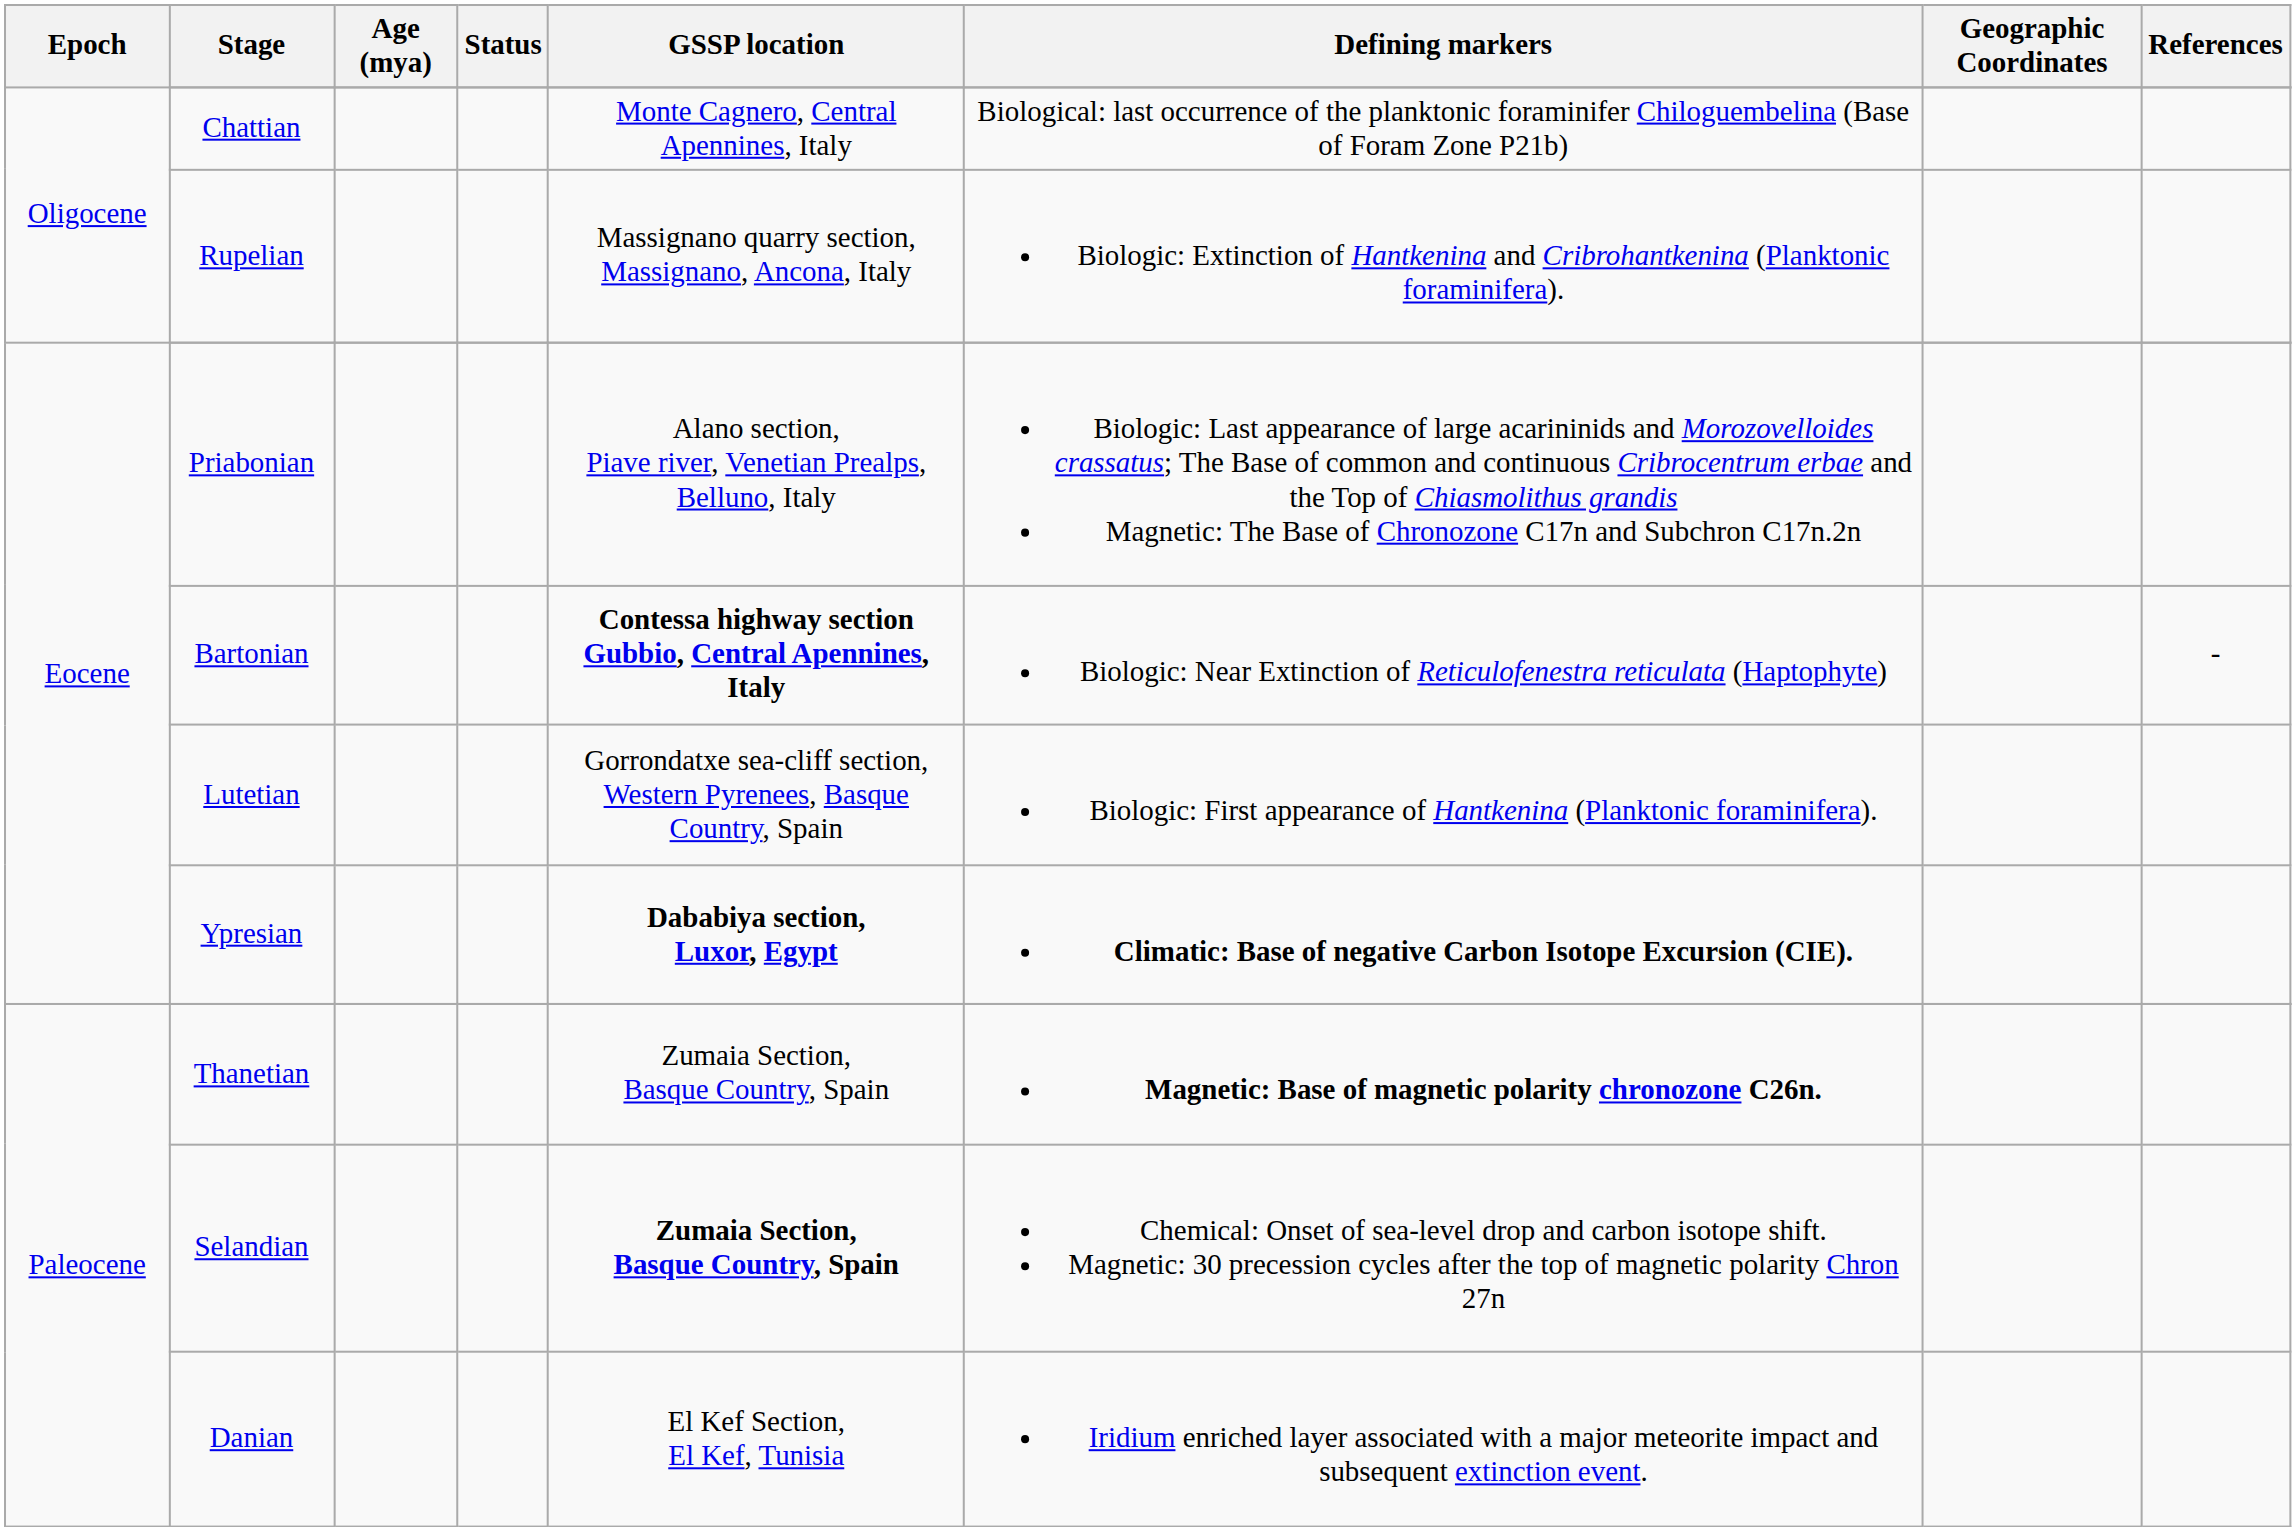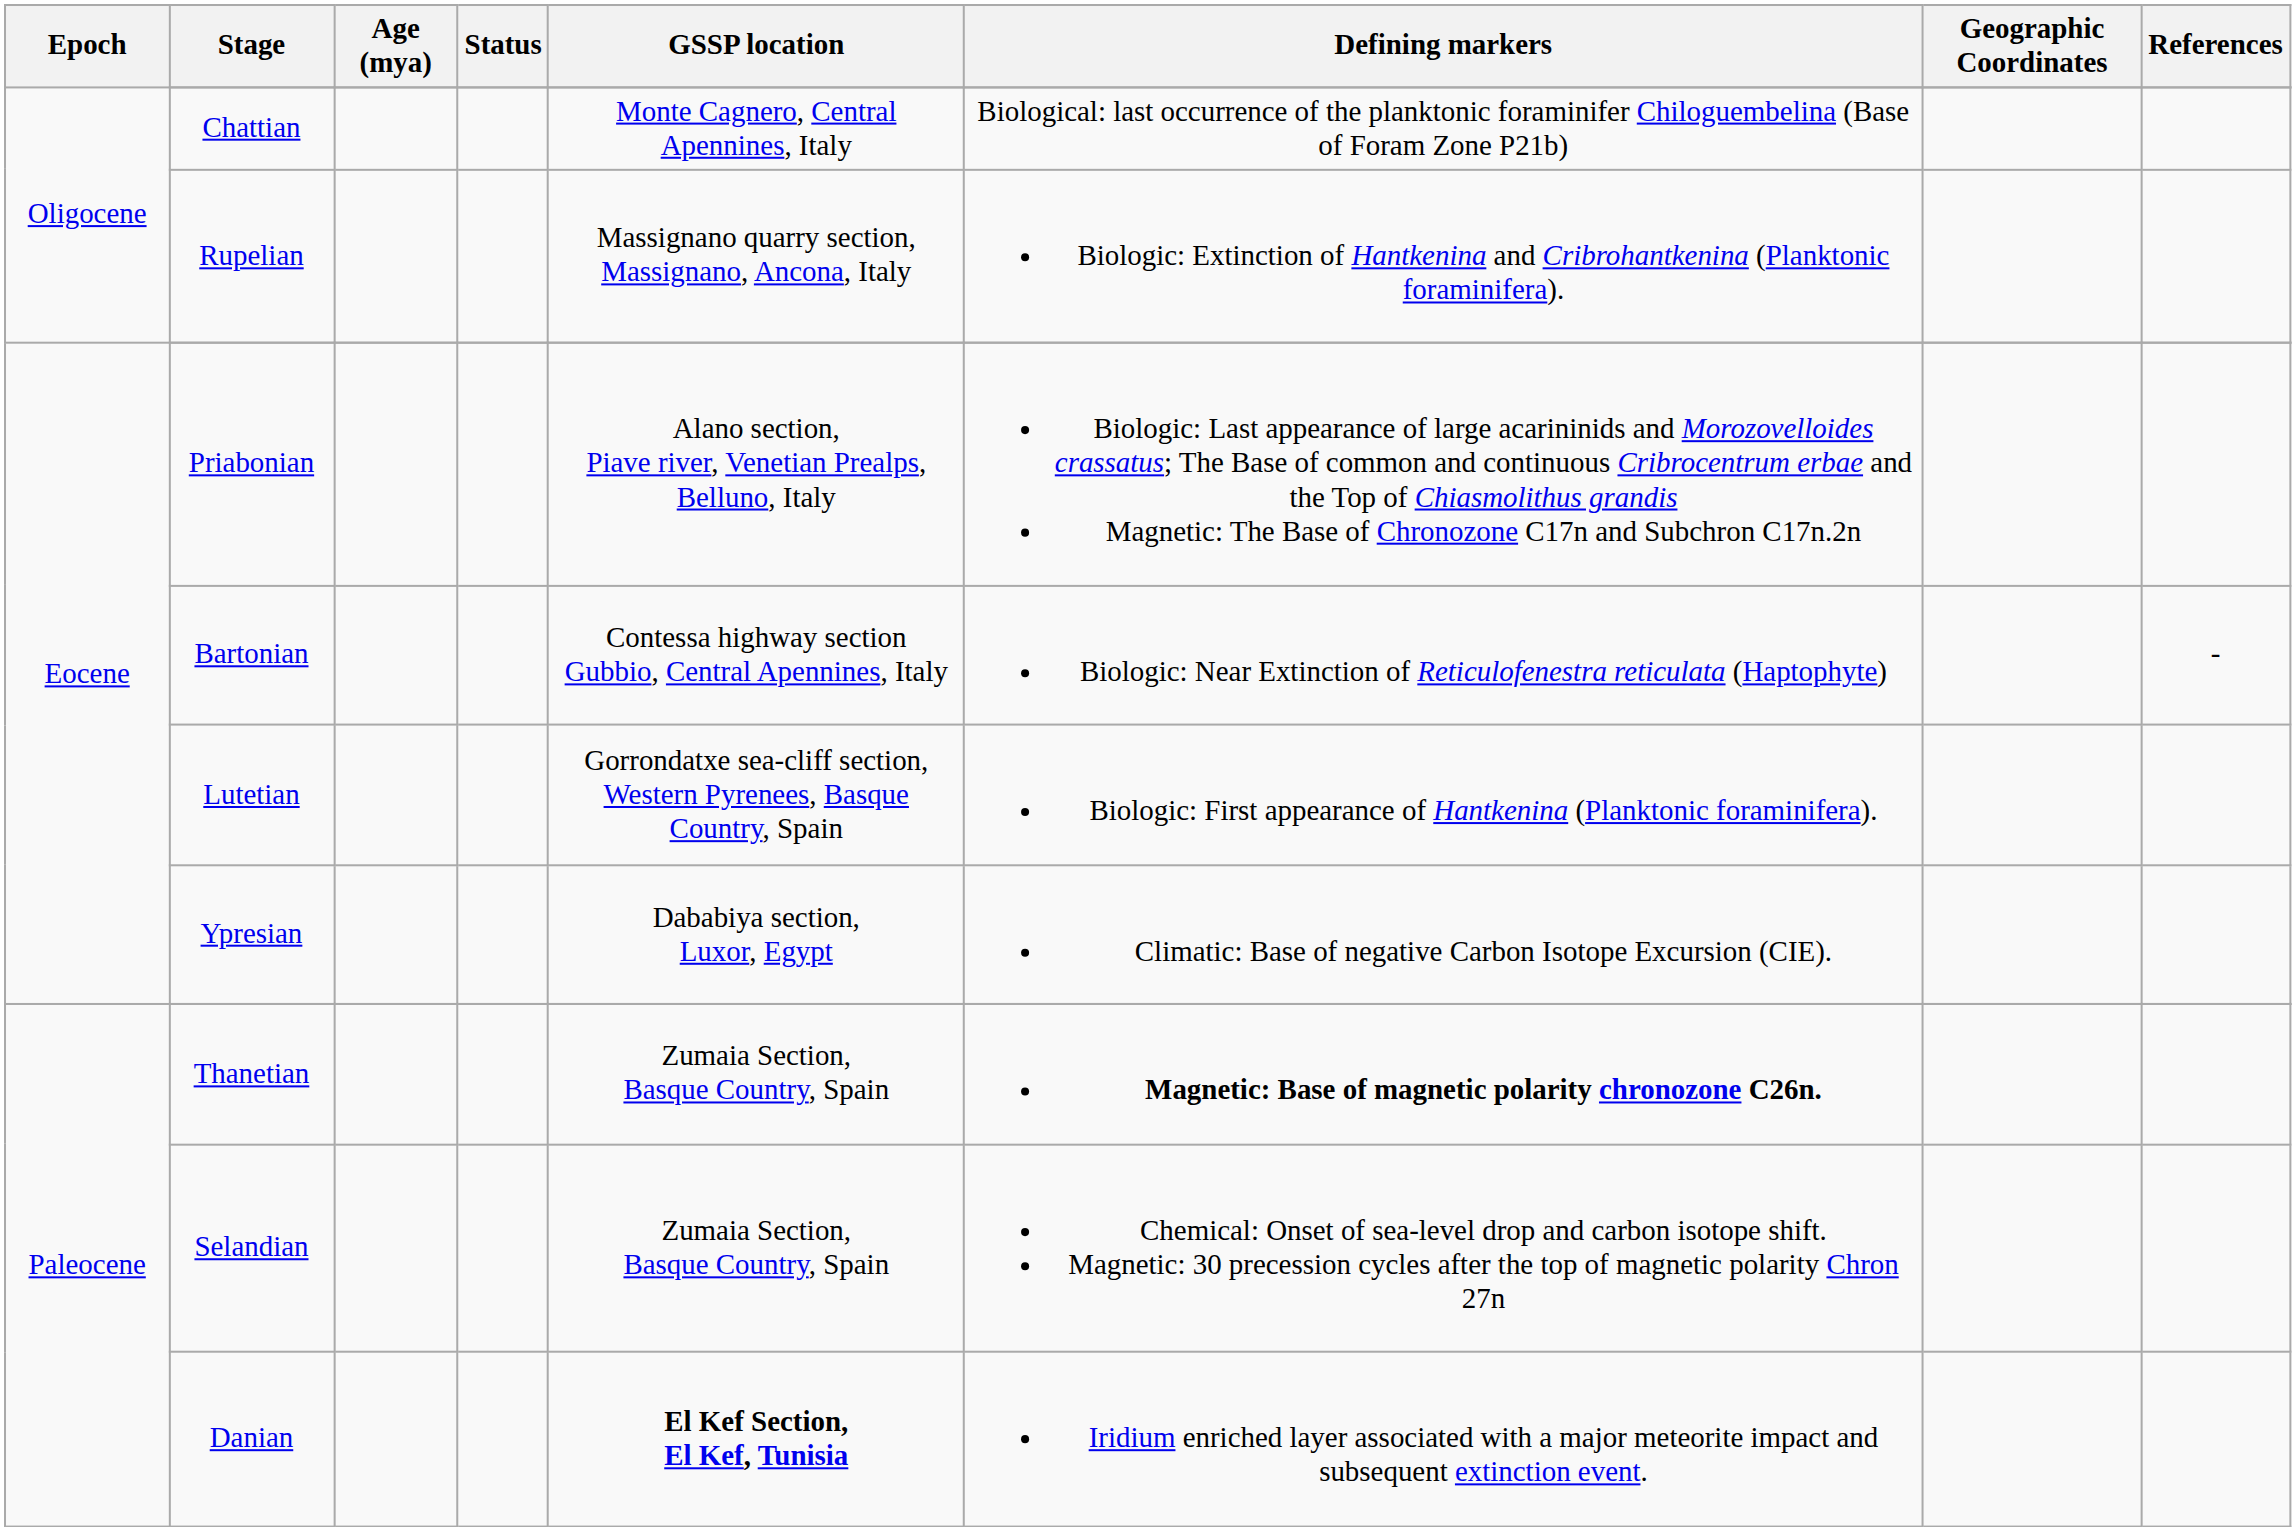(756, 654) bold -> (756, 654) normal
(756, 934) bold -> (756, 934) normal
(1443, 952) bold -> (1443, 952) normal
(756, 1247) bold -> (756, 1247) normal
(756, 1438) normal -> (756, 1438) bold
